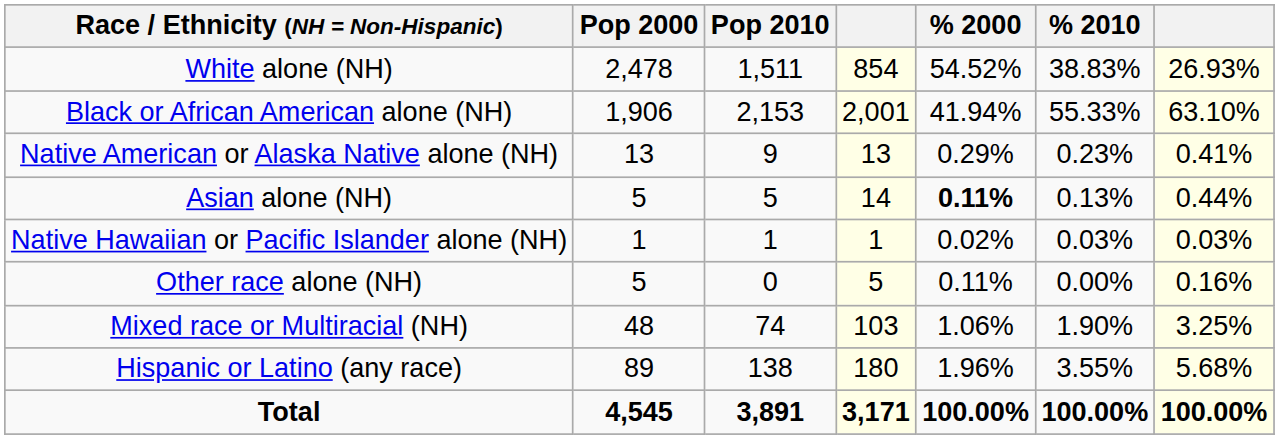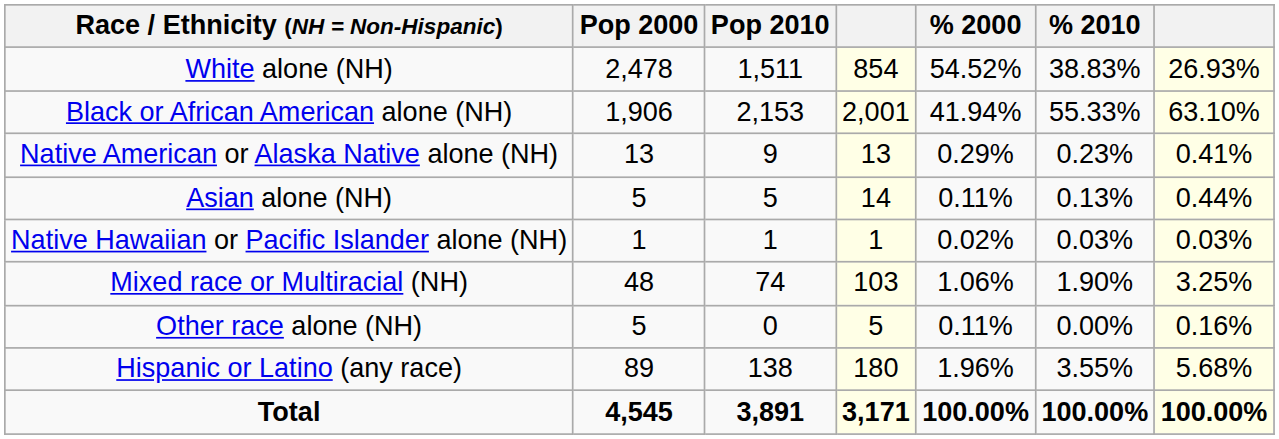(976, 197) bold -> (976, 197) normal
rows swapped: (289, 283) <-> (289, 326)
